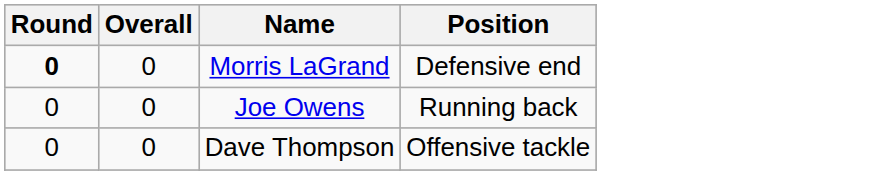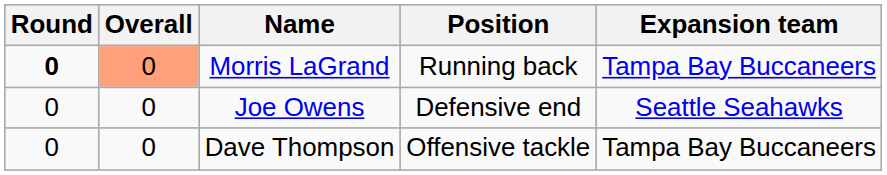+ column: (739, 25)
(149, 66) no background -> (149, 66) lightsalmon background
(498, 66) Defensive end -> (498, 66) Running back
(498, 107) Running back -> (498, 107) Defensive end
